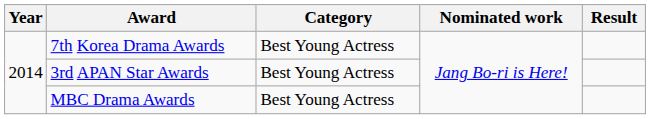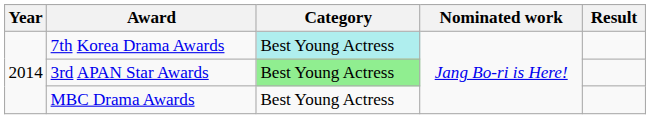(327, 45) no background -> (327, 45) paleturquoise background
(327, 72) no background -> (327, 72) lightgreen background
